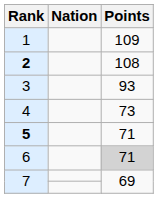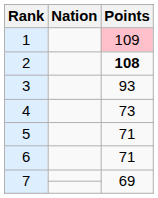(127, 39) no background -> (127, 39) pink background
(26, 63) bold -> (26, 63) normal
(127, 63) normal -> (127, 63) bold
(26, 134) bold -> (26, 134) normal
(127, 157) lightgrey background -> (127, 157) no background
